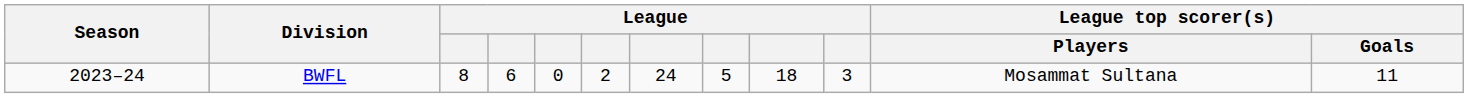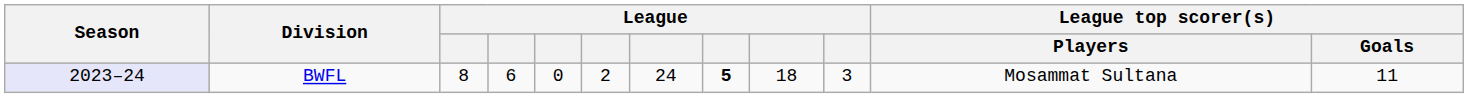(107, 78) no background -> (107, 78) lavender background
(726, 78) normal -> (726, 78) bold
